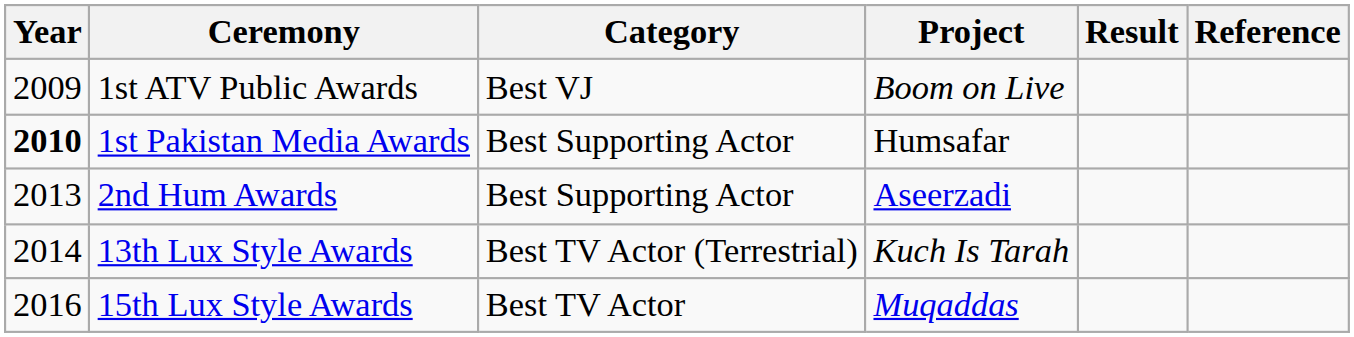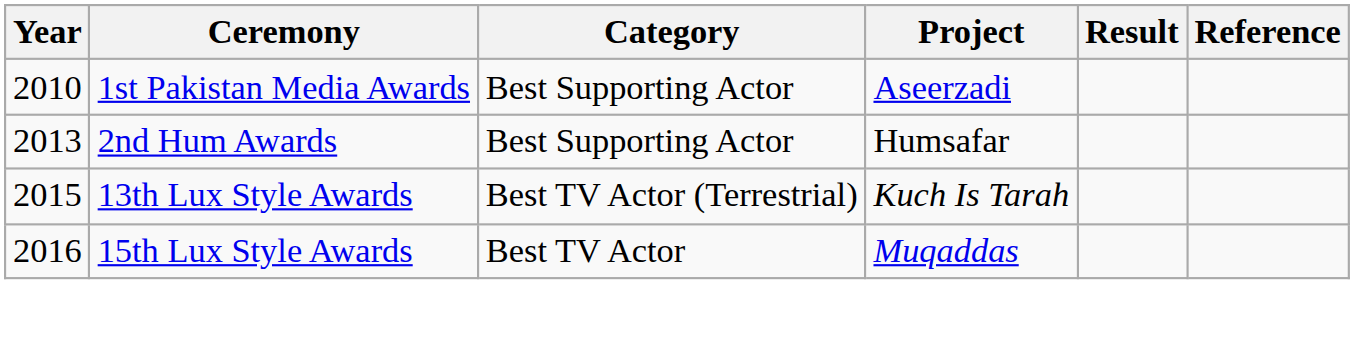- row: (258, 86)
(47, 140) bold -> (47, 86) normal
(941, 140) Humsafar -> (942, 86) Aseerzadi
(942, 195) Aseerzadi -> (941, 140) Humsafar
(47, 250) 2014 -> (47, 195) 2015
